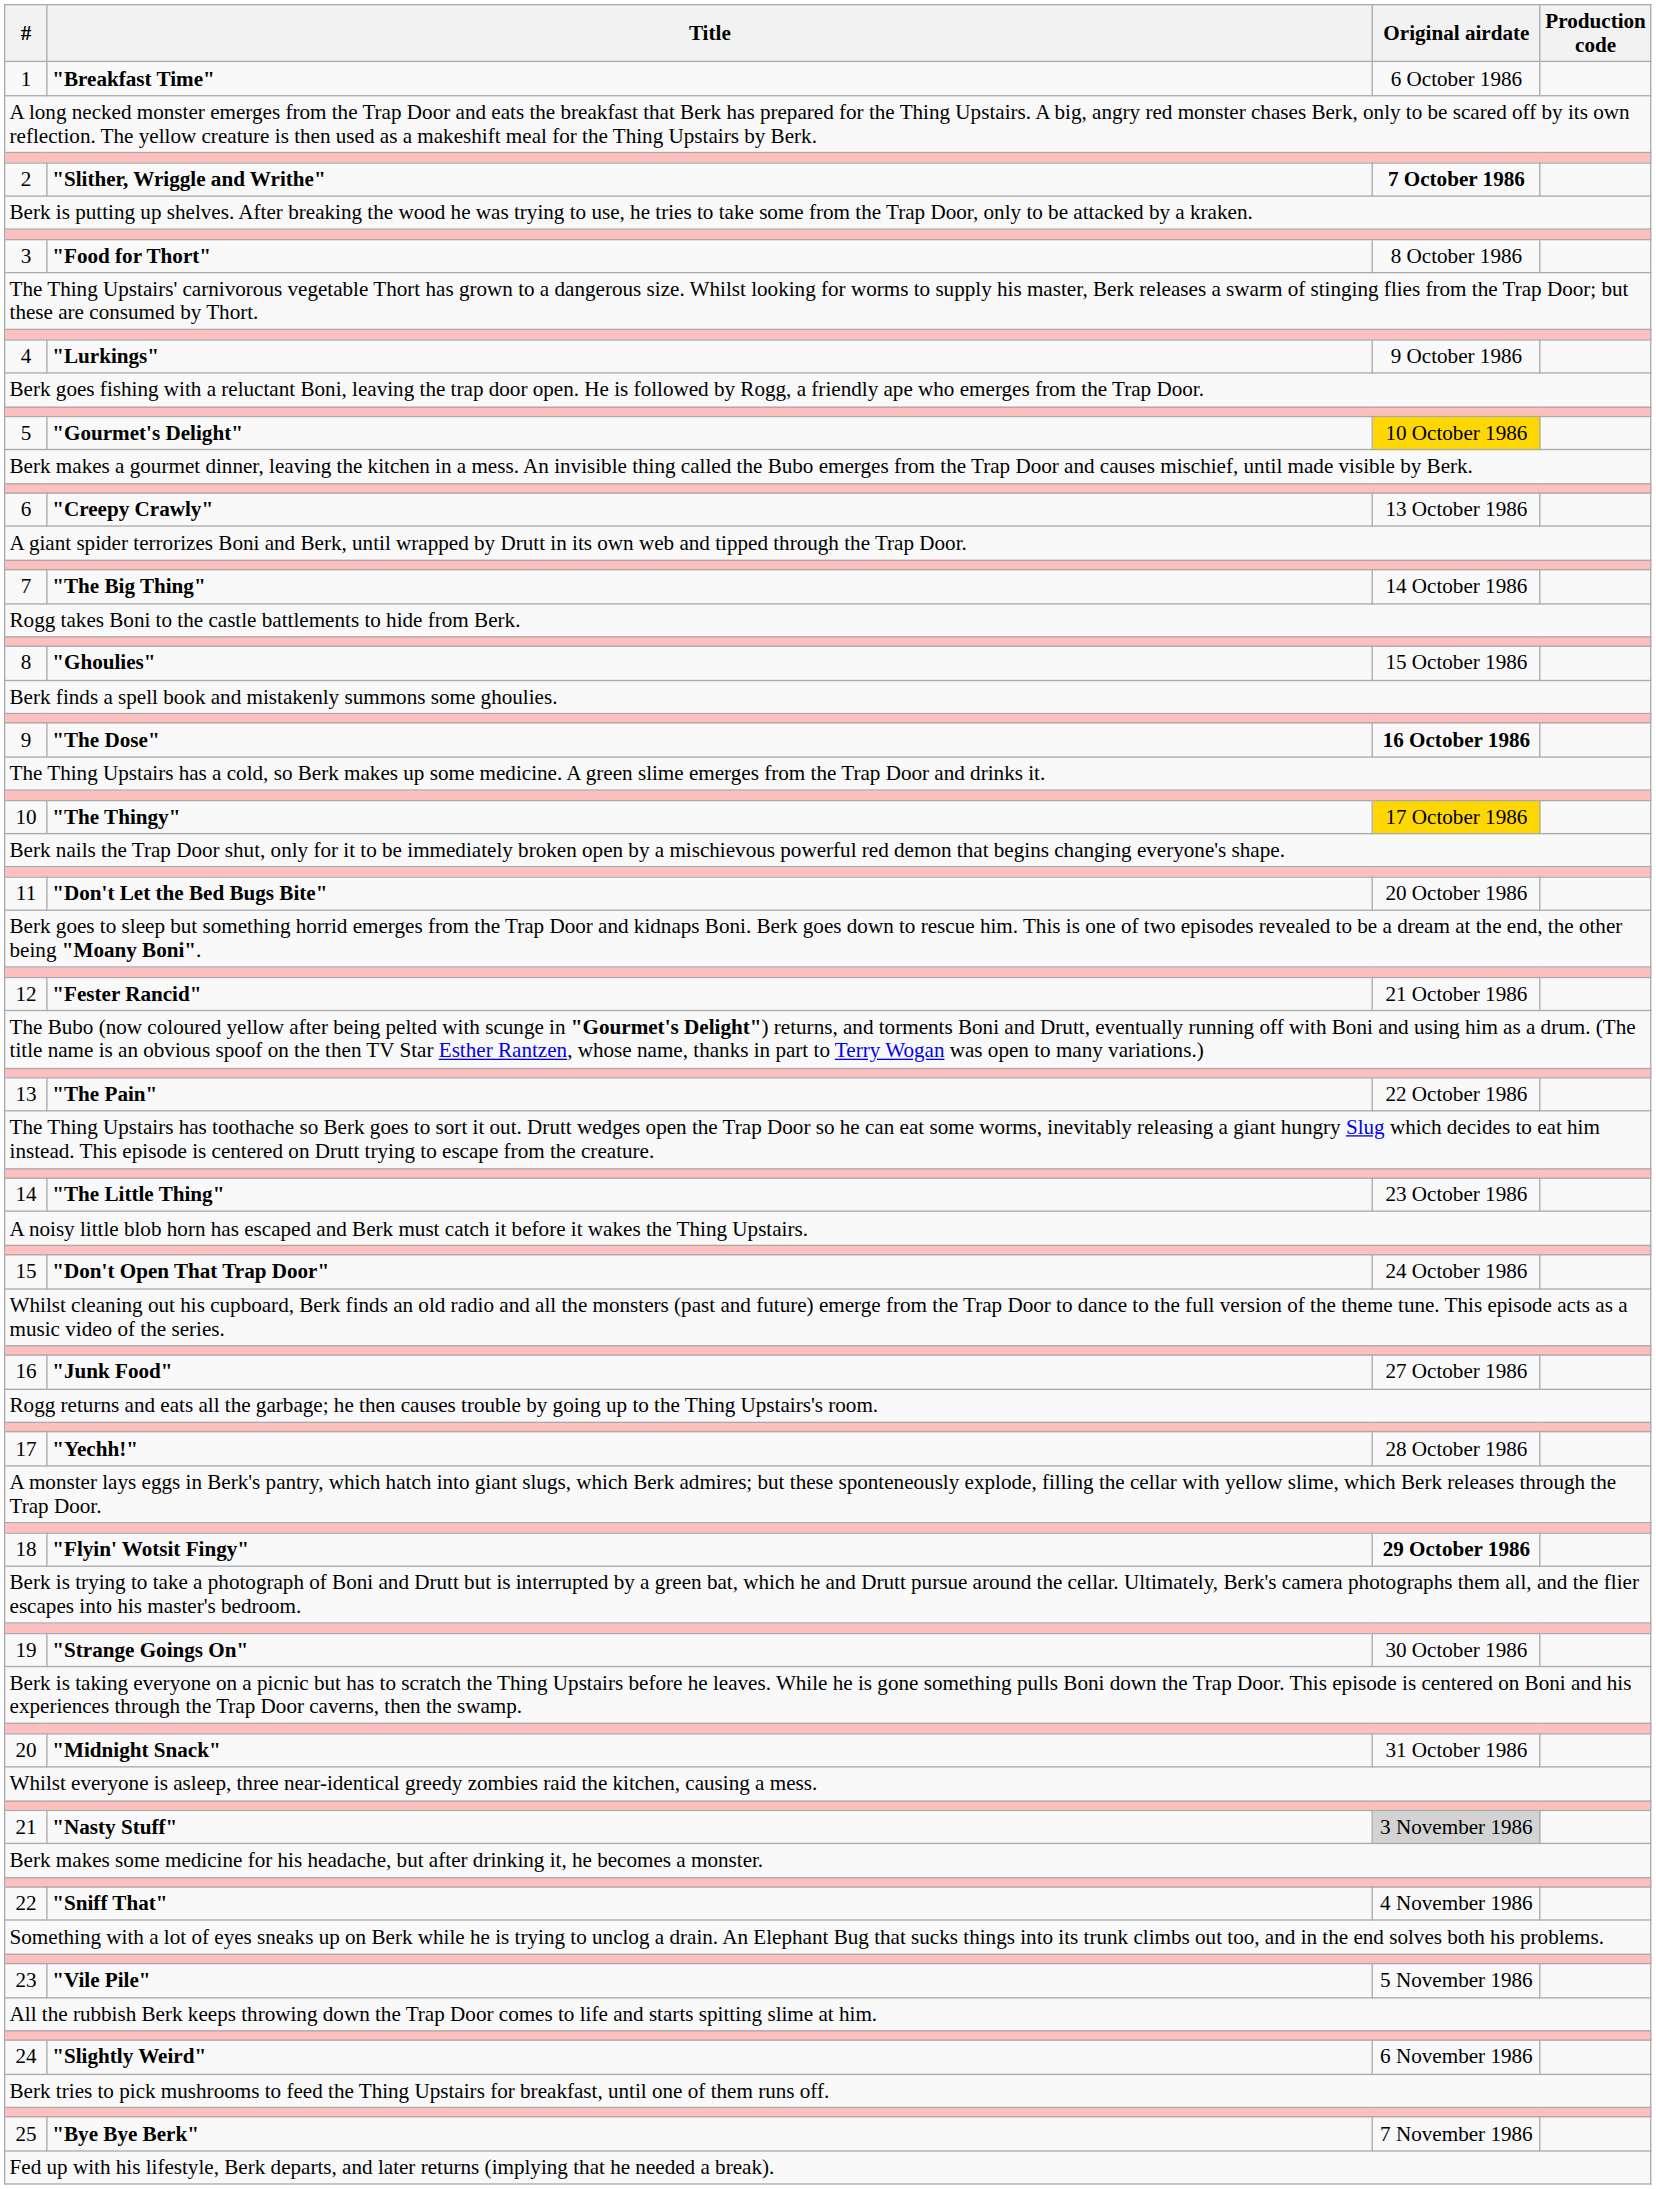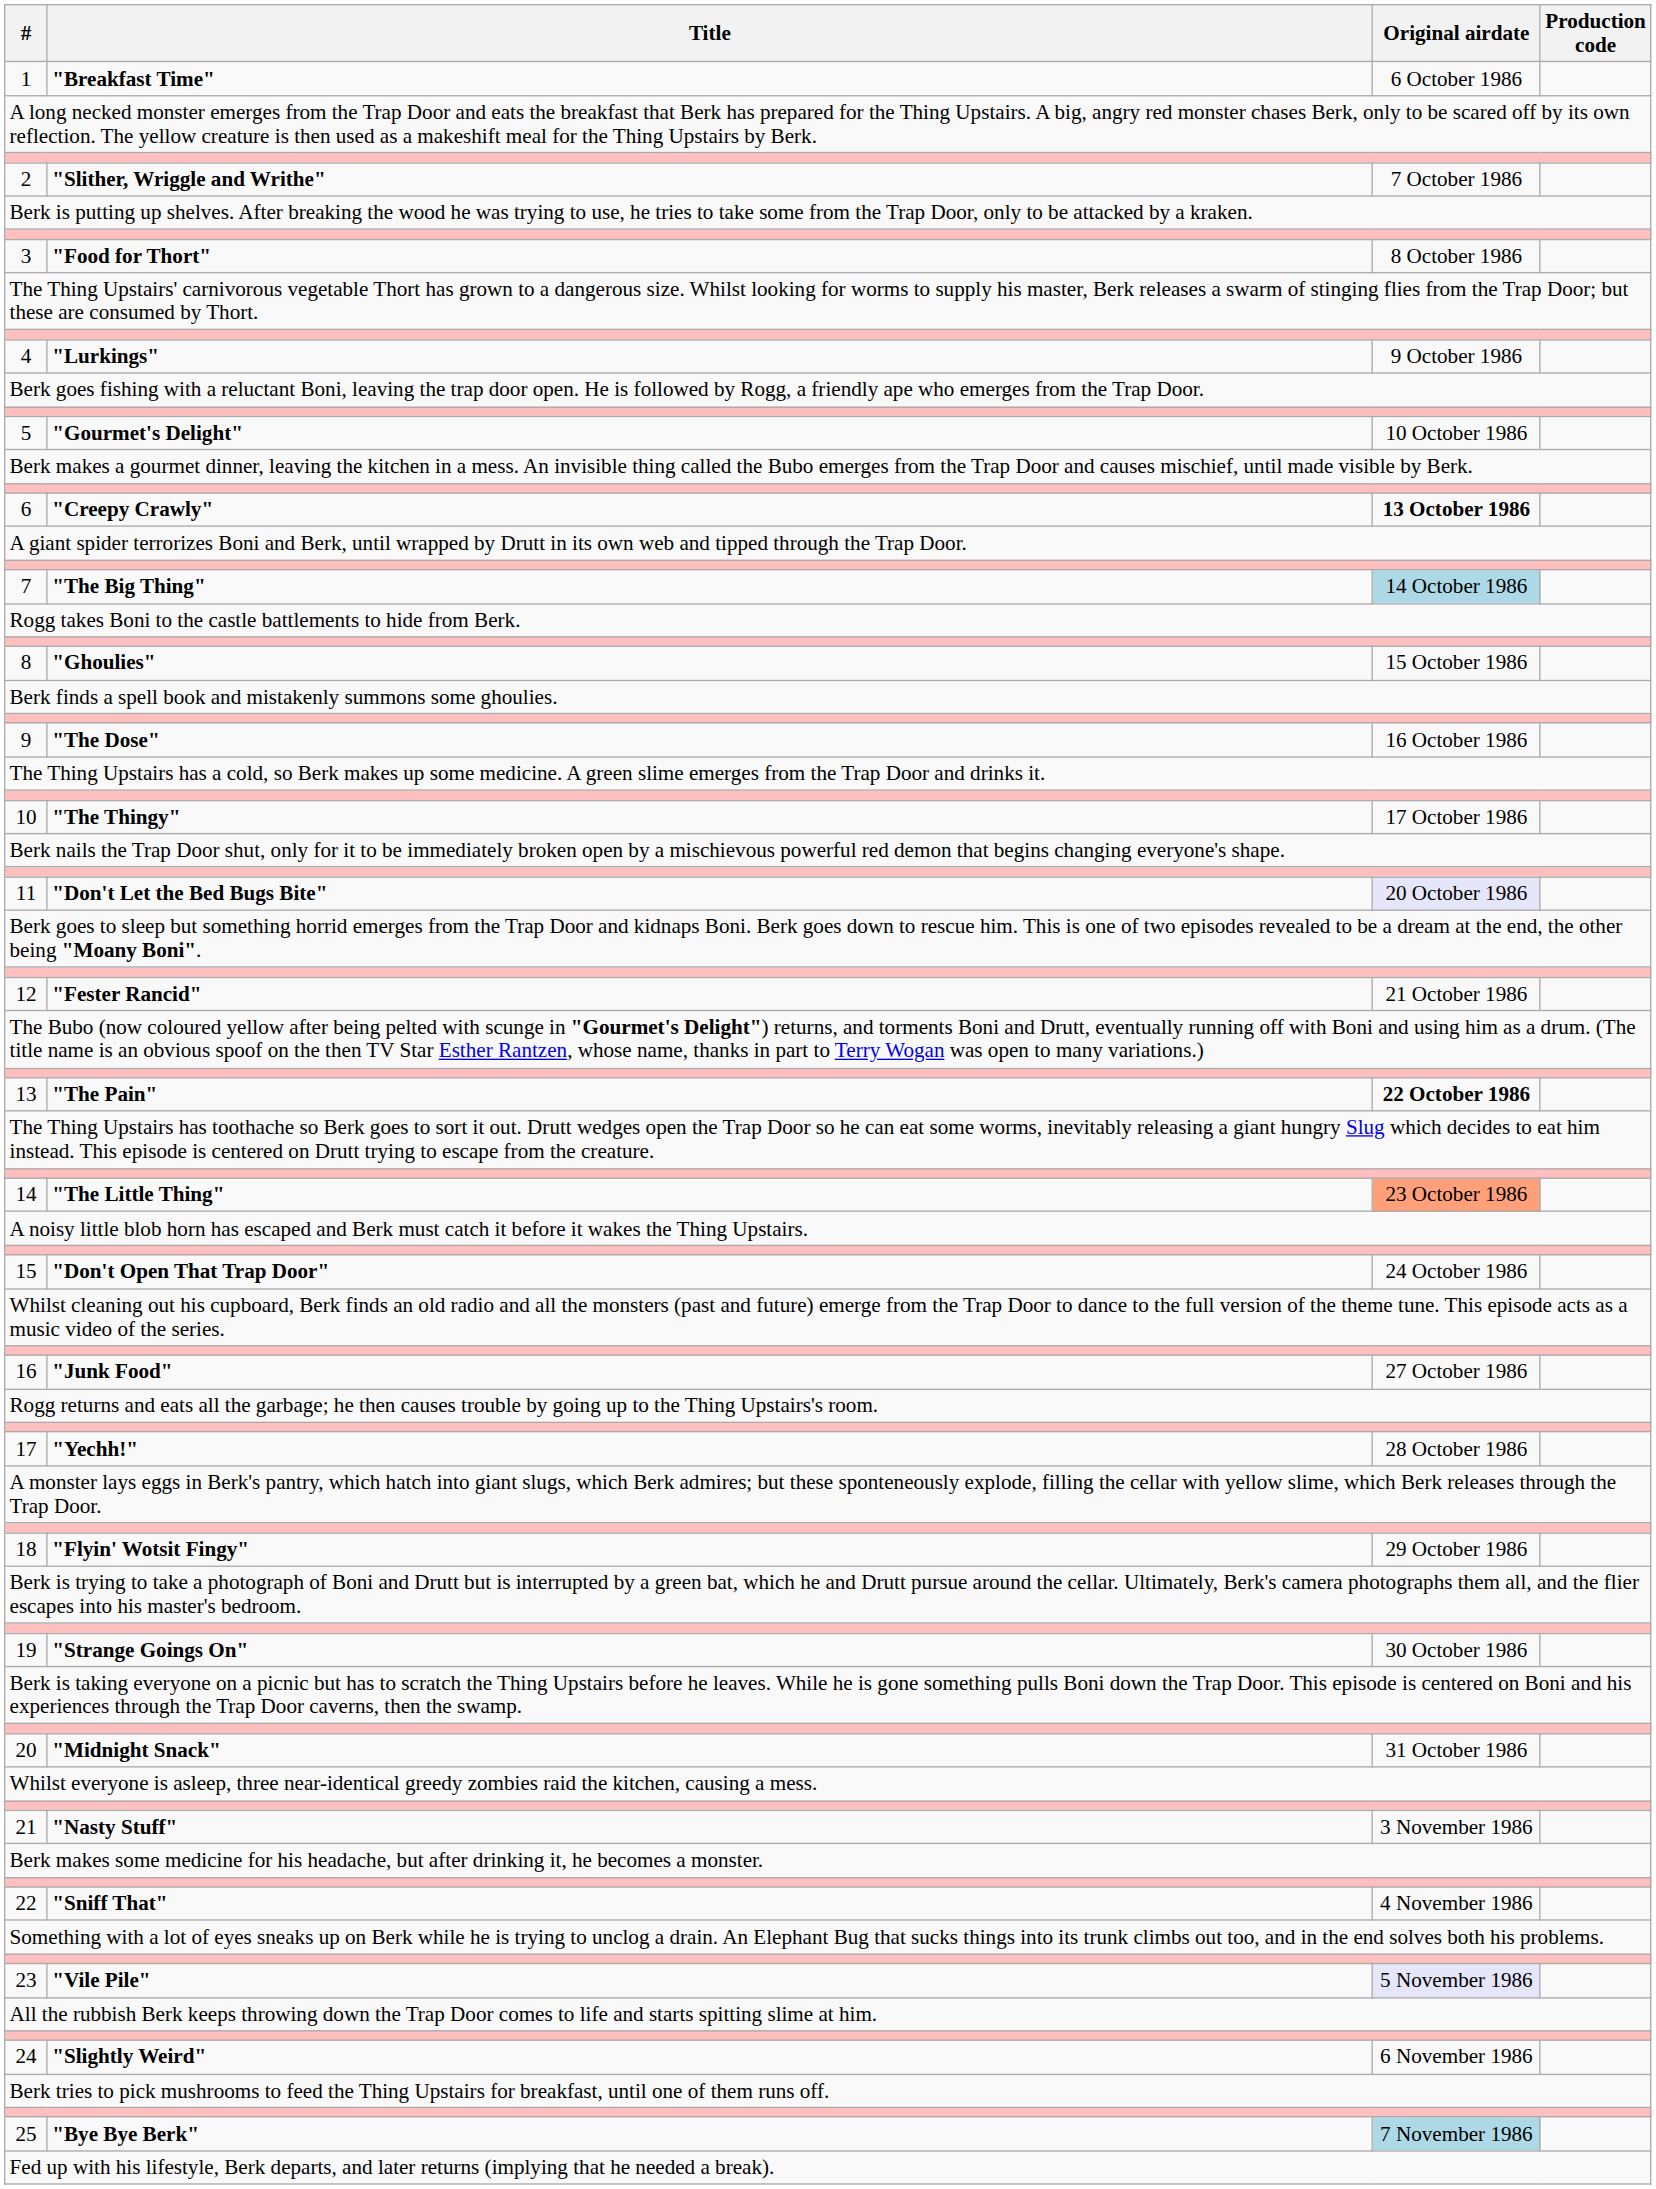(1456, 178) bold -> (1456, 178) normal
(1456, 432) gold background -> (1456, 432) no background
(1456, 509) normal -> (1456, 509) bold
(1456, 586) no background -> (1456, 586) lightblue background
(1456, 739) bold -> (1456, 739) normal
(1456, 816) gold background -> (1456, 816) no background
(1456, 893) no background -> (1456, 893) lavender background
(1456, 1094) normal -> (1456, 1094) bold
(1456, 1194) no background -> (1456, 1194) lightsalmon background
(1456, 1549) bold -> (1456, 1549) normal
(1456, 1826) lightgrey background -> (1456, 1826) no background
(1456, 1980) no background -> (1456, 1980) lavender background
(1456, 2133) no background -> (1456, 2133) lightblue background
